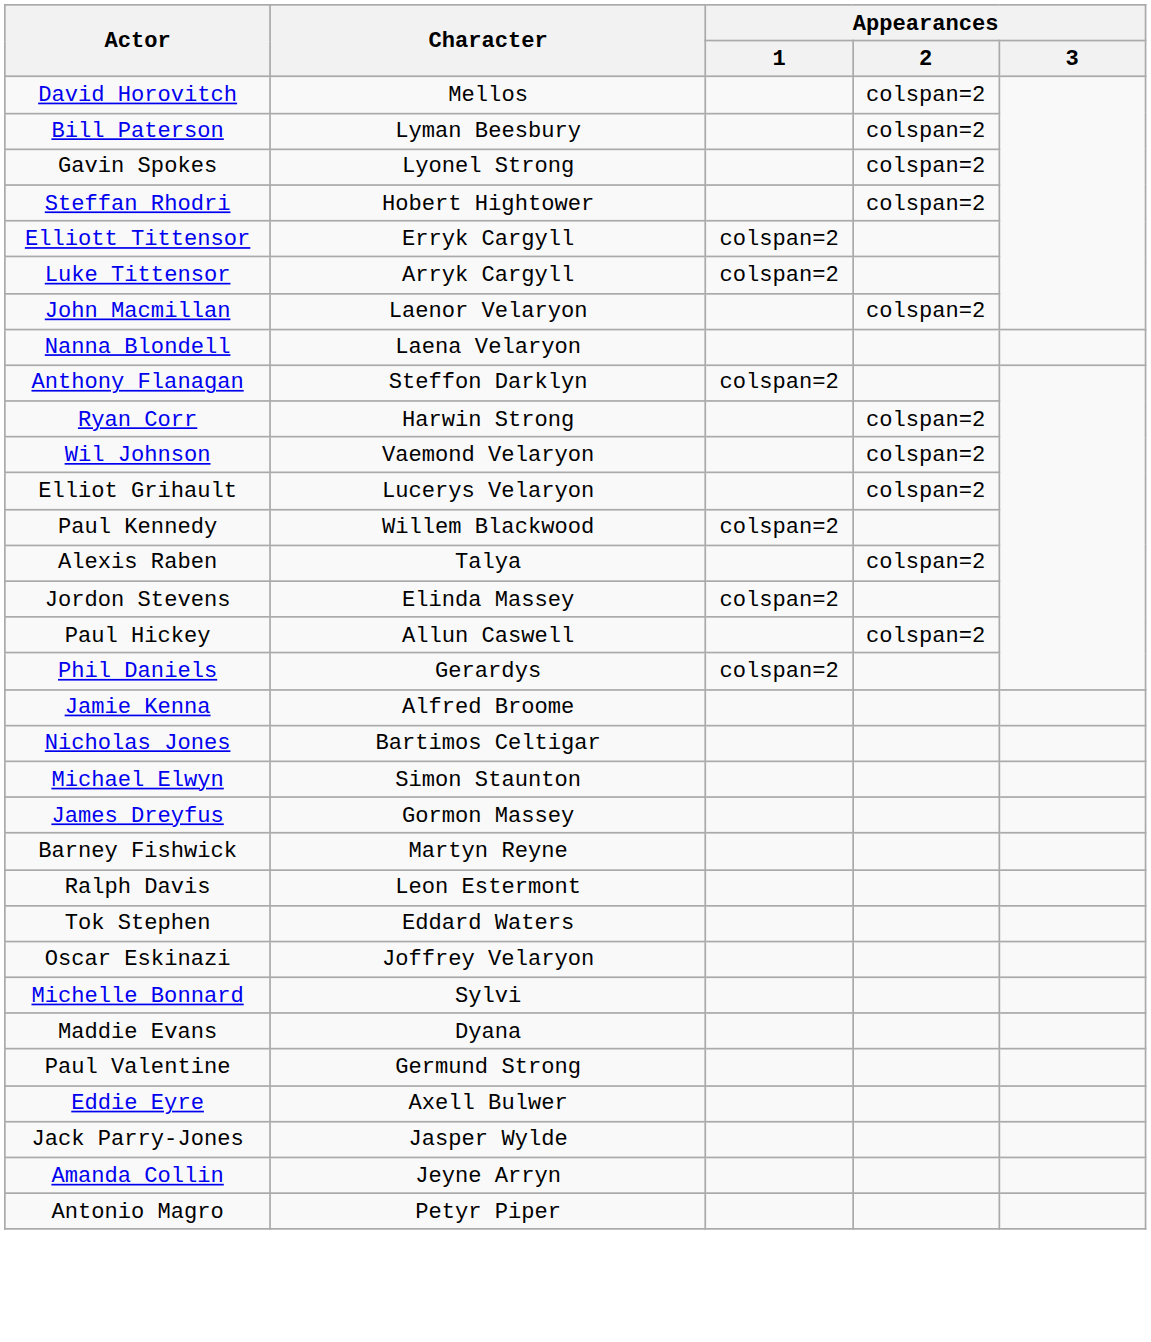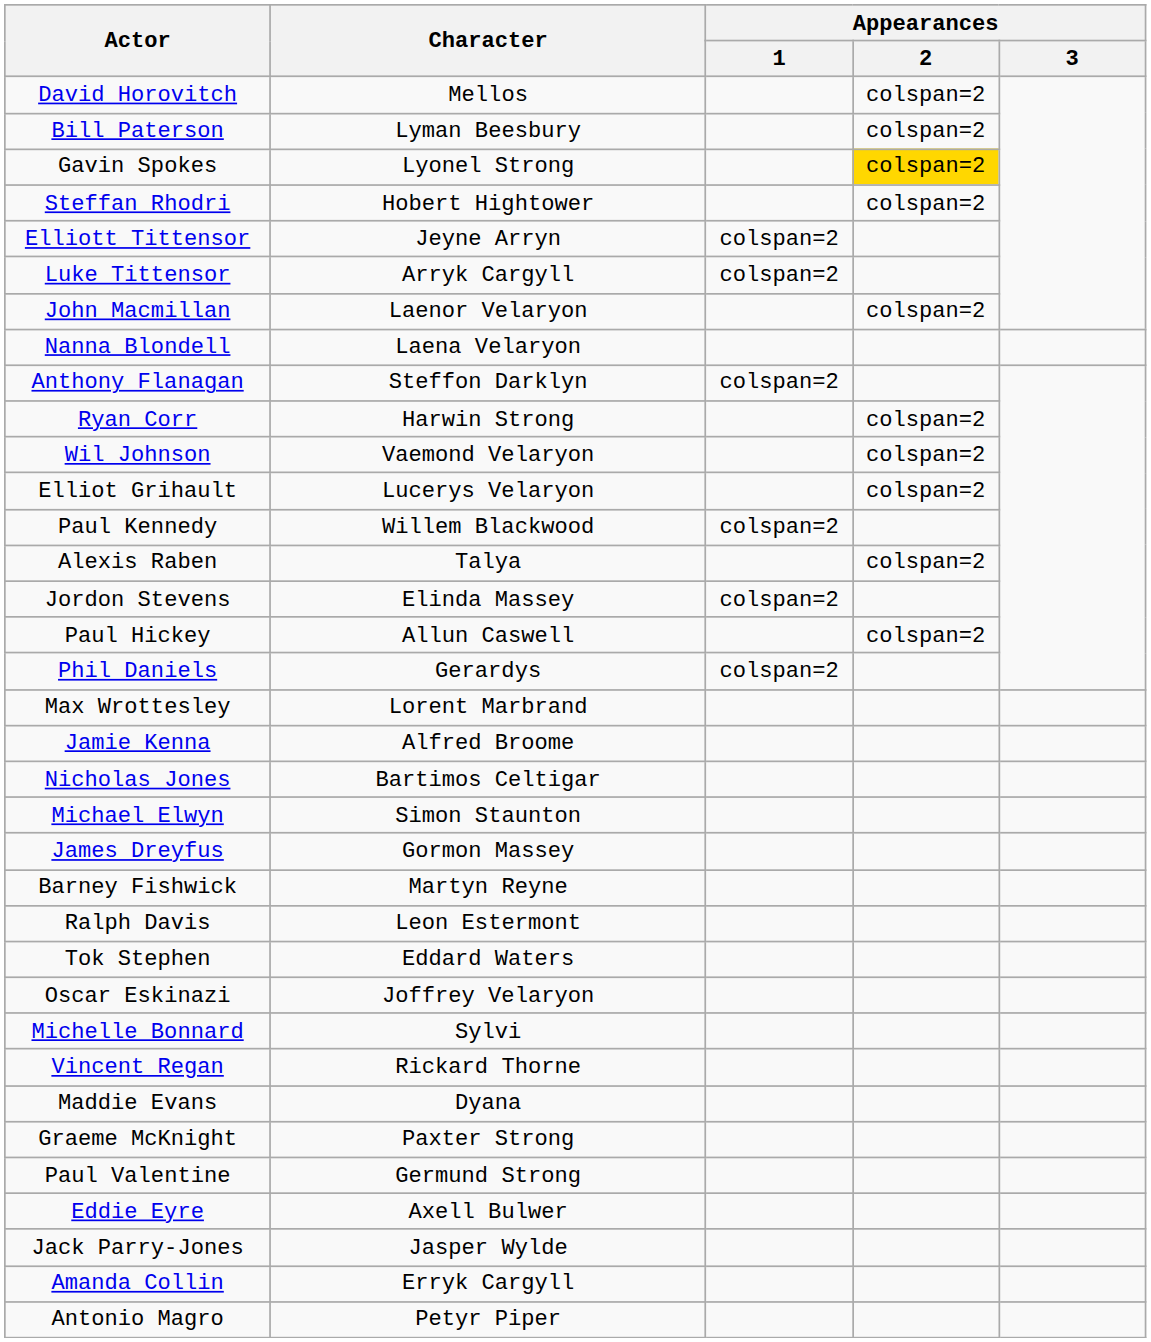(926, 167) no background -> (926, 167) gold background
(488, 239) Erryk Cargyll -> (488, 239) Jeyne Arryn
+ row: (138, 707)
+ row: (138, 1067)
+ row: (138, 1139)
(488, 1175) Jeyne Arryn -> (488, 1284) Erryk Cargyll
